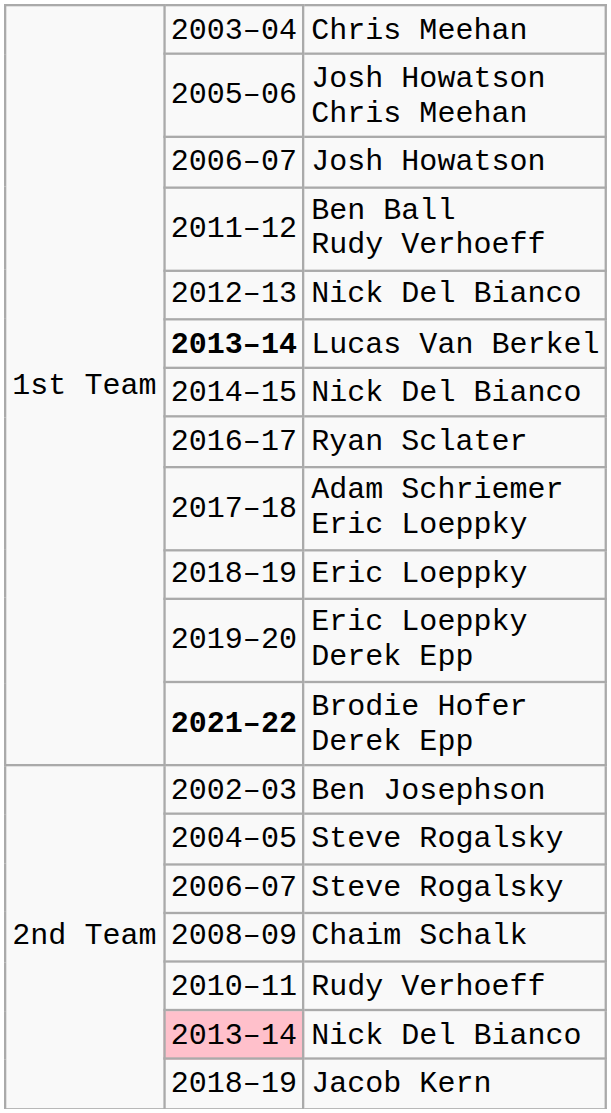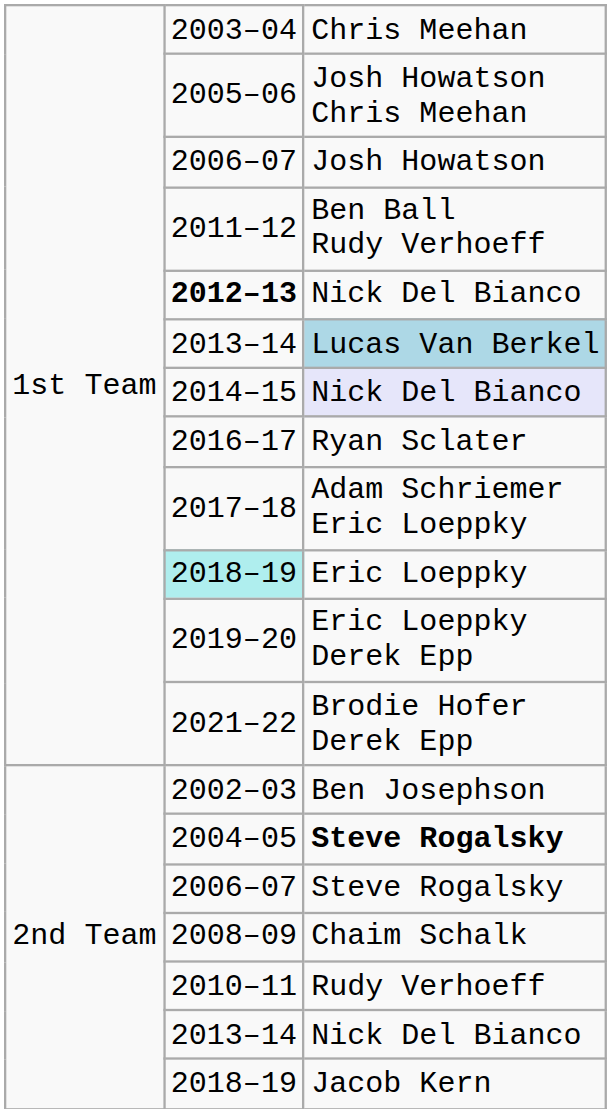(234, 295) normal -> (234, 295) bold
(234, 344) bold -> (234, 344) normal
(455, 344) no background -> (455, 344) lightblue background
(446, 393) no background -> (446, 393) lavender background
(234, 574) no background -> (234, 574) paleturquoise background
(234, 724) bold -> (234, 724) normal
(437, 839) normal -> (437, 839) bold
(234, 1035) pink background -> (234, 1035) no background
